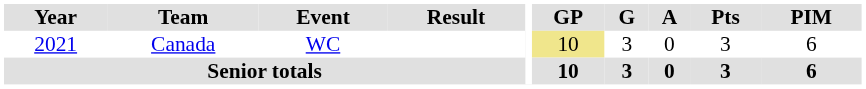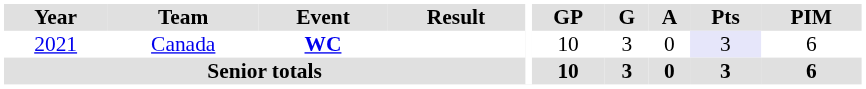(323, 44) normal -> (323, 44) bold
(568, 44) khaki background -> (568, 44) no background
(725, 44) no background -> (725, 44) lavender background
